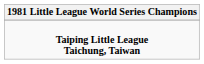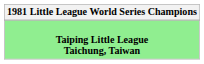(102, 45) no background -> (102, 45) lightgreen background
